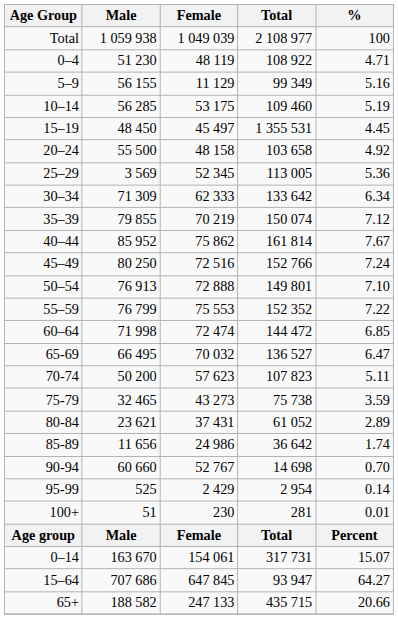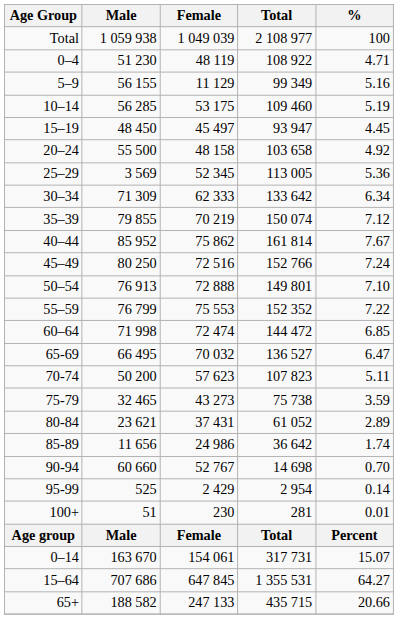(284, 128) 1 355 531 -> (293, 128) 93 947
(293, 580) 93 947 -> (284, 580) 1 355 531
